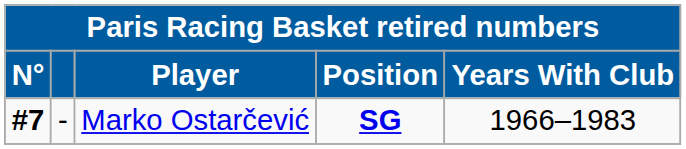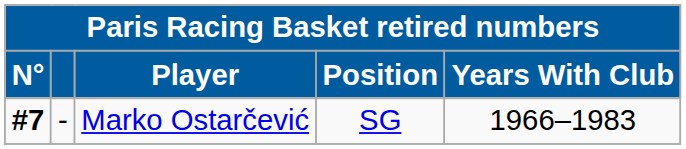(380, 120) bold -> (380, 120) normal
